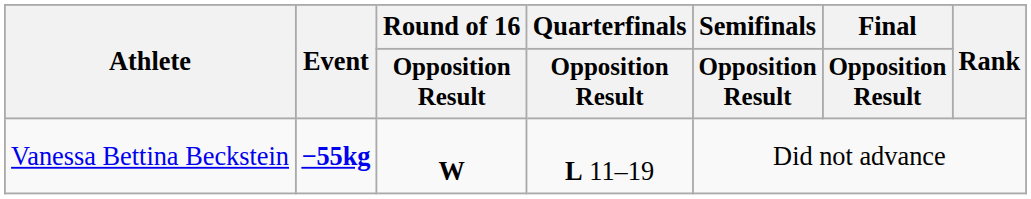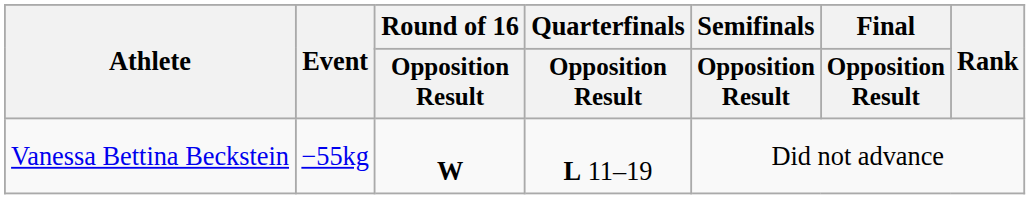(336, 156) bold -> (335, 156) normal
